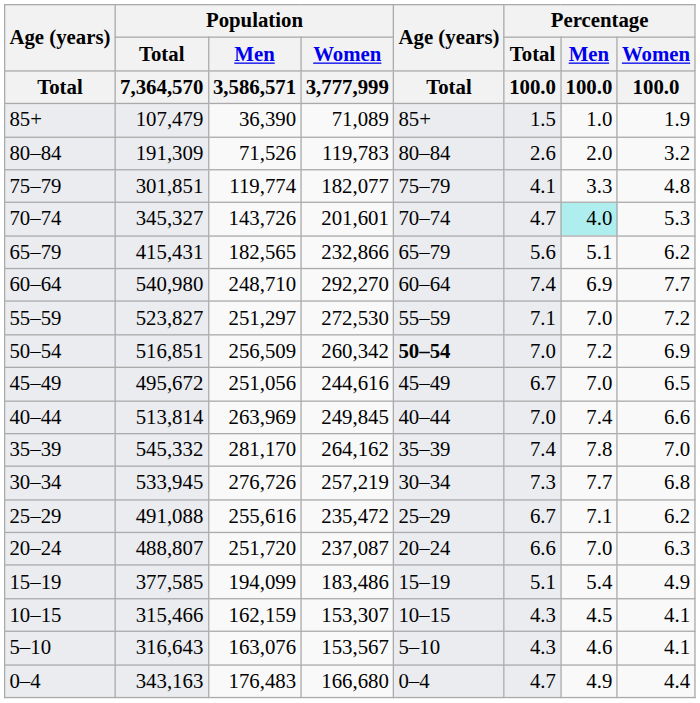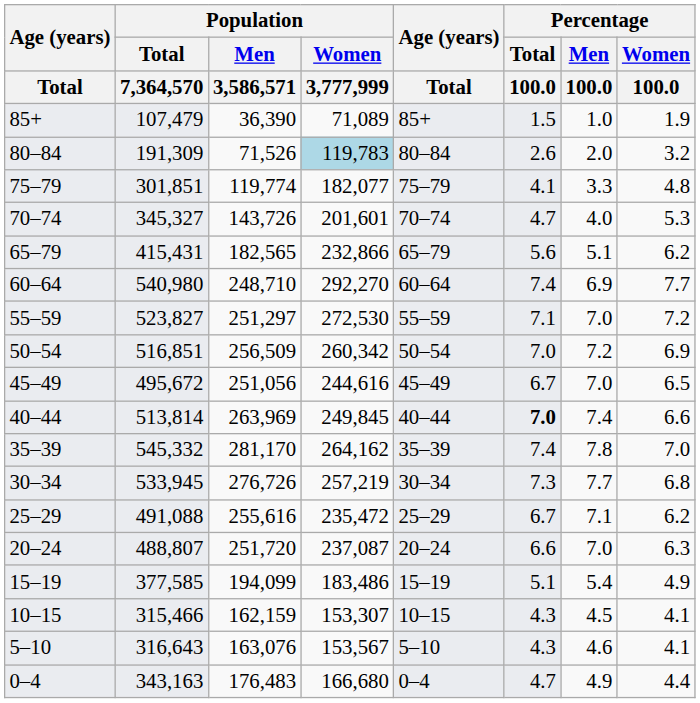(355, 152) no background -> (355, 152) lightblue background
(599, 218) paleturquoise background -> (599, 218) no background
(424, 350) bold -> (424, 350) normal
(543, 416) normal -> (543, 416) bold
